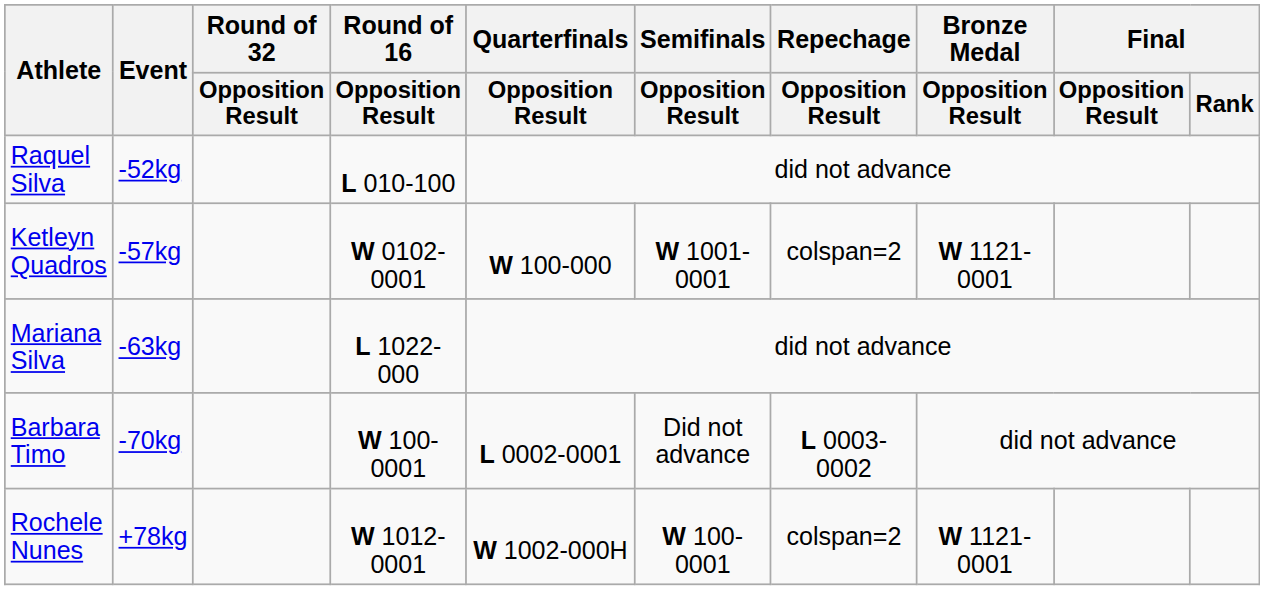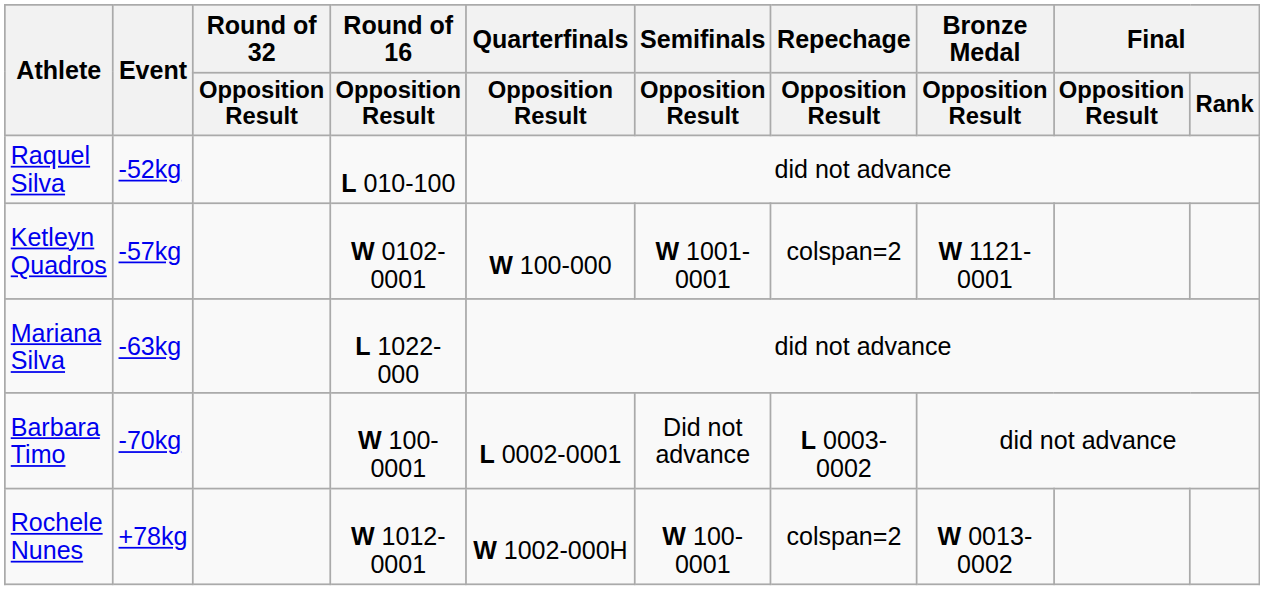(985, 551) W 1121-0001 -> (985, 551) W 0013-0002
